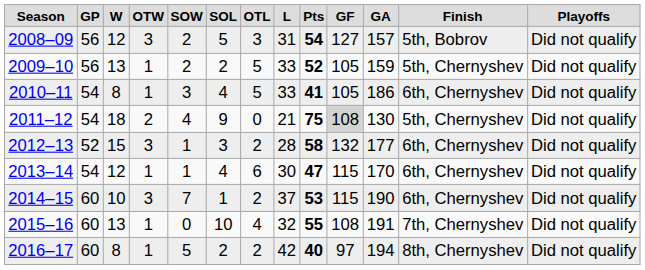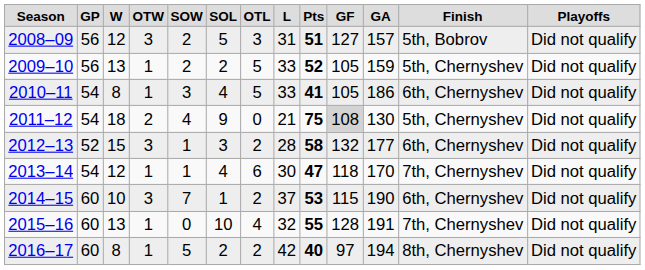(314, 39) 54 -> (314, 39) 51
(345, 171) 115 -> (345, 171) 118
(463, 171) 6th, Chernyshev -> (463, 171) 7th, Chernyshev
(345, 224) 108 -> (345, 224) 128
